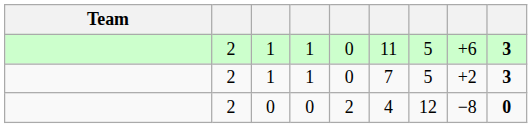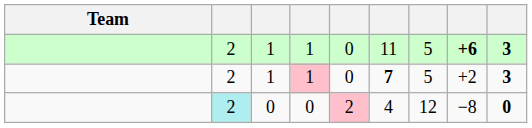(467, 49) normal -> (467, 49) bold
(310, 78) no background -> (310, 78) pink background
(389, 78) normal -> (389, 78) bold
(231, 107) no background -> (231, 107) paleturquoise background
(349, 107) no background -> (349, 107) pink background
